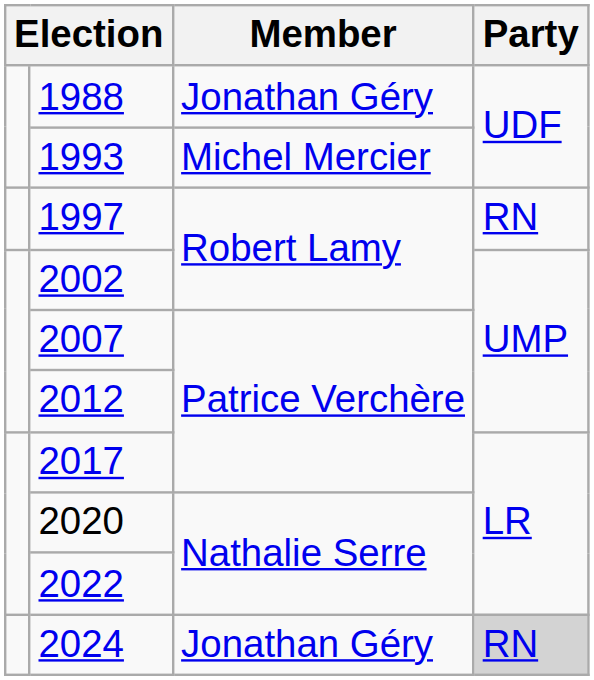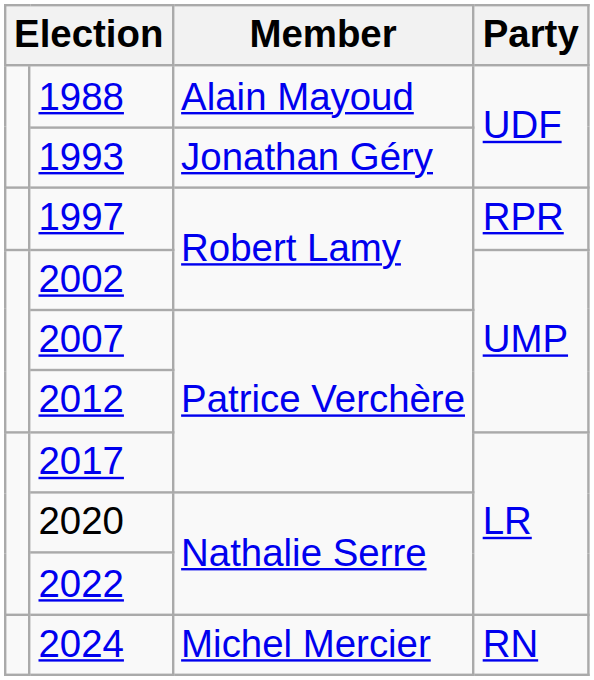(307, 95) Jonathan Géry -> (297, 95) Alain Mayoud
(306, 156) Michel Mercier -> (307, 156) Jonathan Géry
(510, 217) RN -> (523, 217) RPR
(307, 643) Jonathan Géry -> (306, 643) Michel Mercier
(510, 643) lightgrey background -> (510, 643) no background
